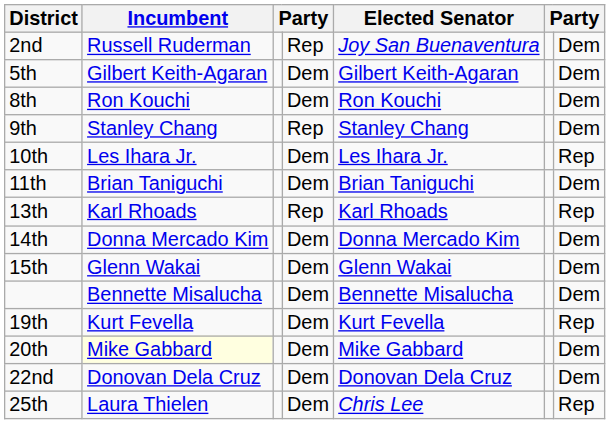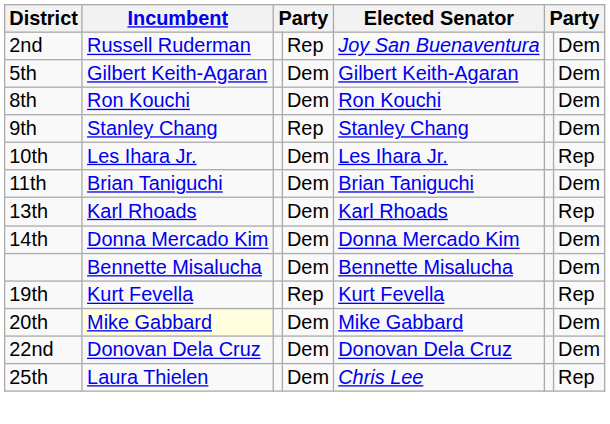(305, 211) Rep -> (308, 211) Dem
- row: (29, 266)
(308, 321) Dem -> (305, 294) Rep
